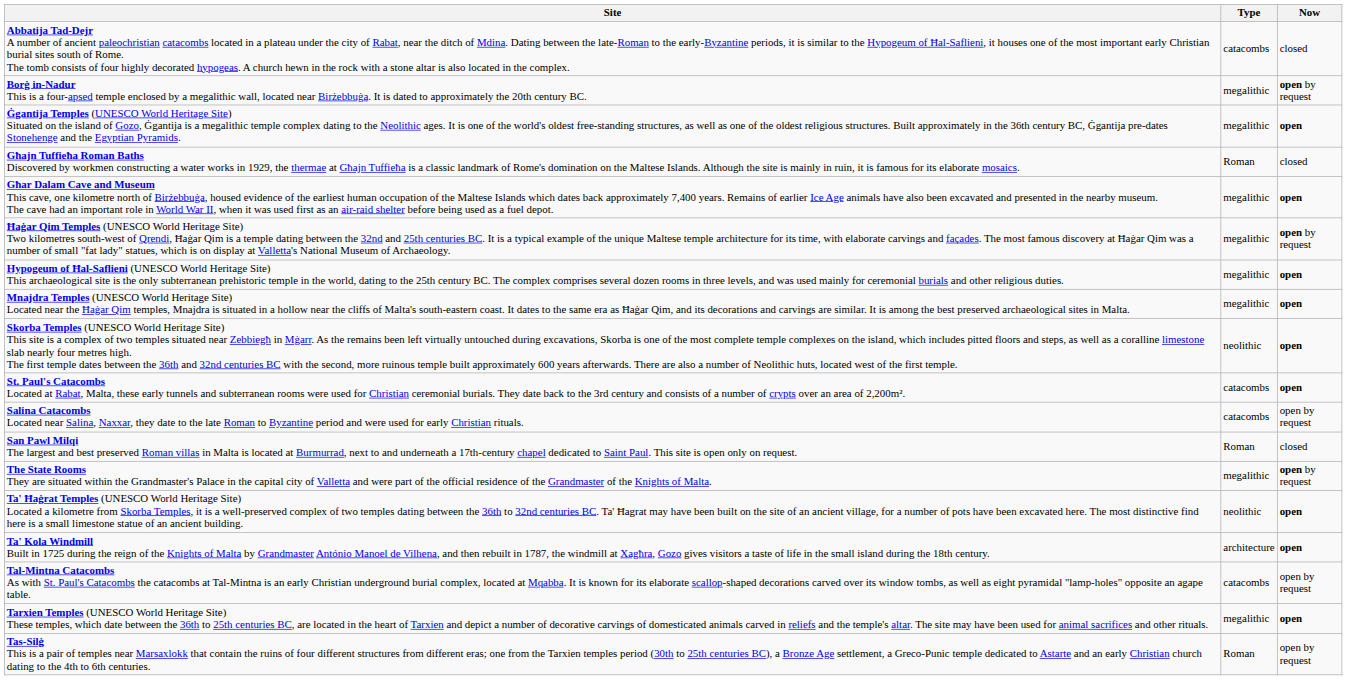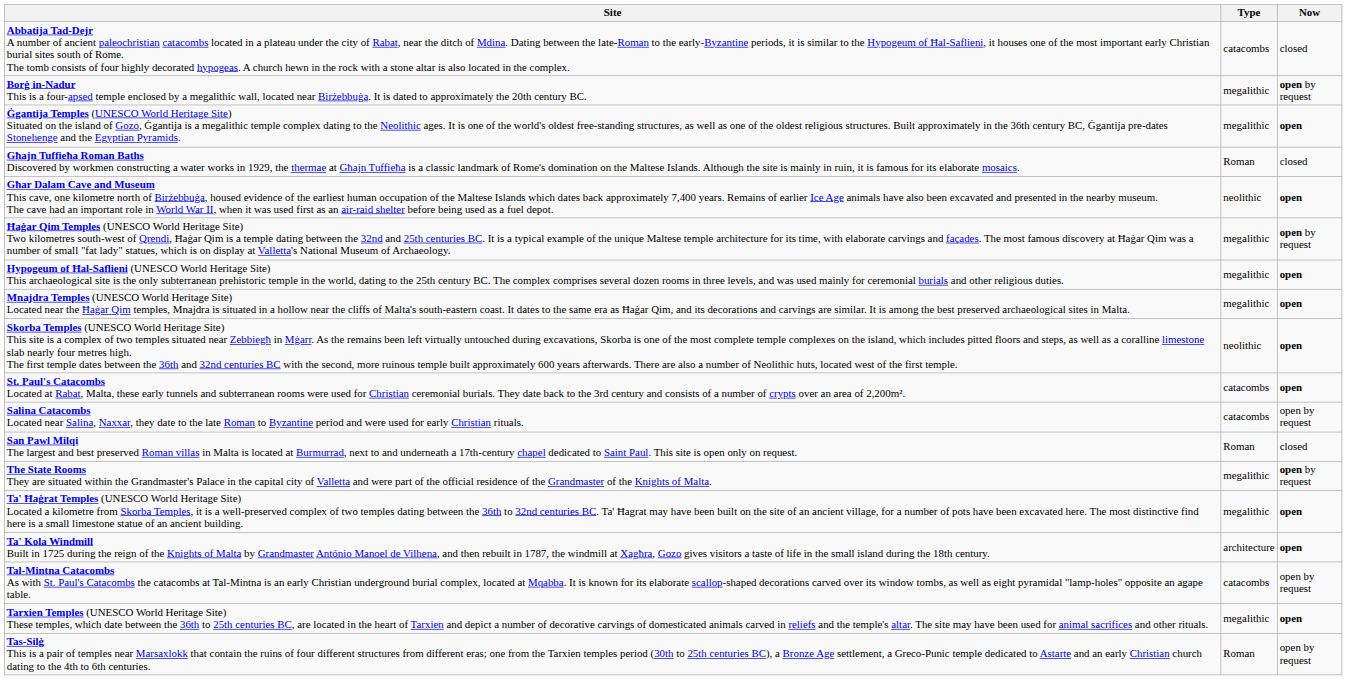(1246, 197) megalithic -> (1242, 197) neolithic
(1242, 511) neolithic -> (1246, 511) megalithic
